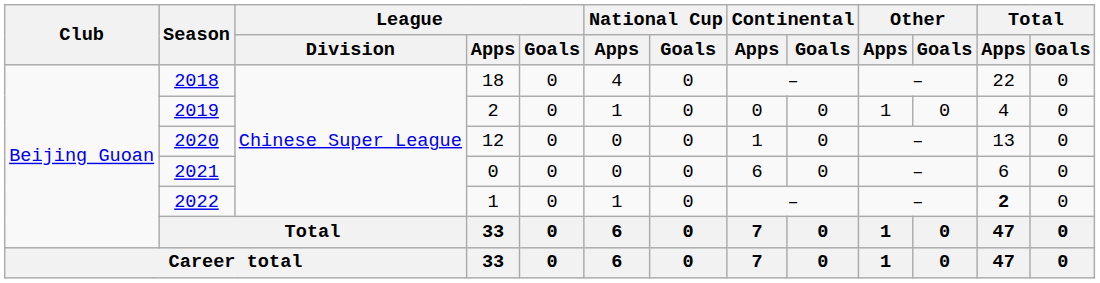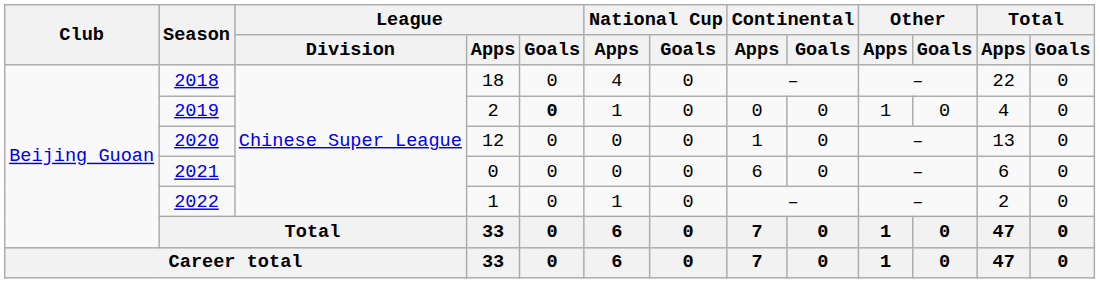(552, 111) normal -> (552, 111) bold
(1004, 202) bold -> (1004, 202) normal
